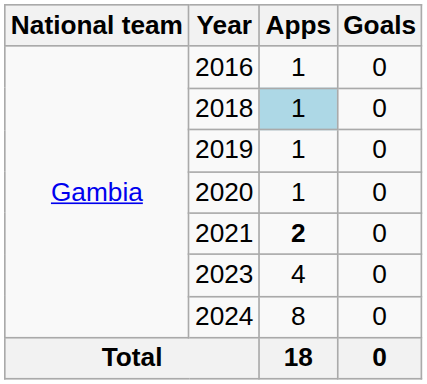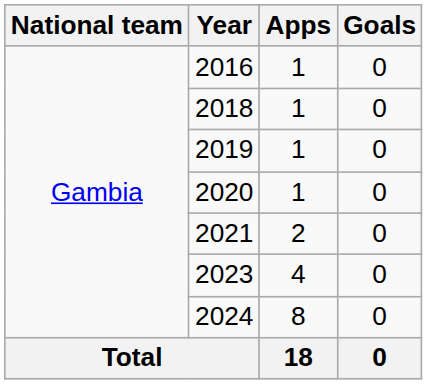(298, 108) lightblue background -> (298, 108) no background
(298, 233) bold -> (298, 233) normal
